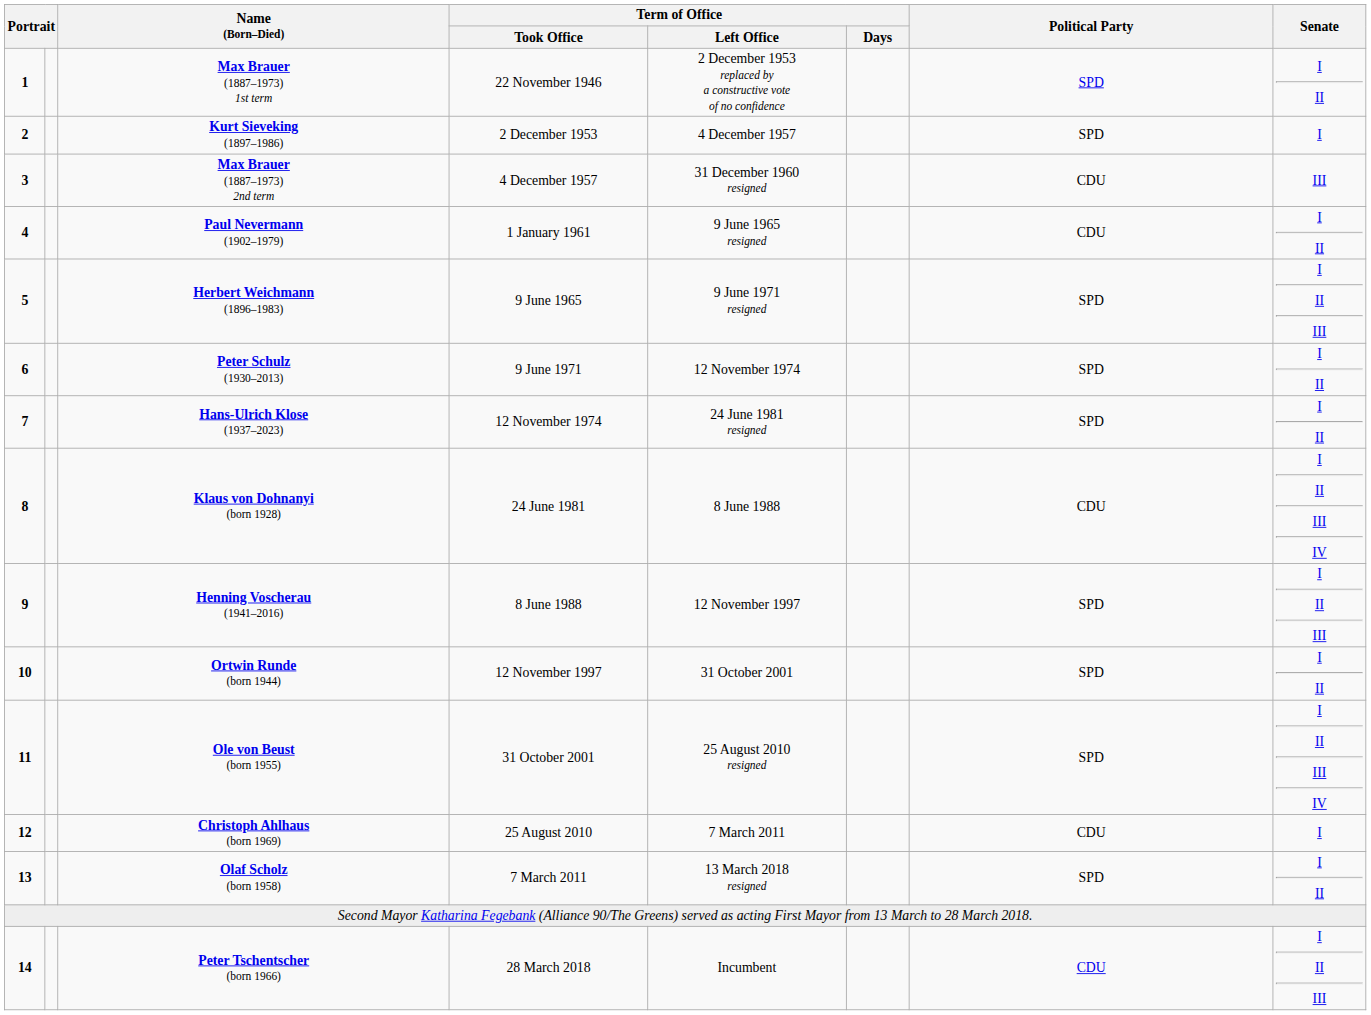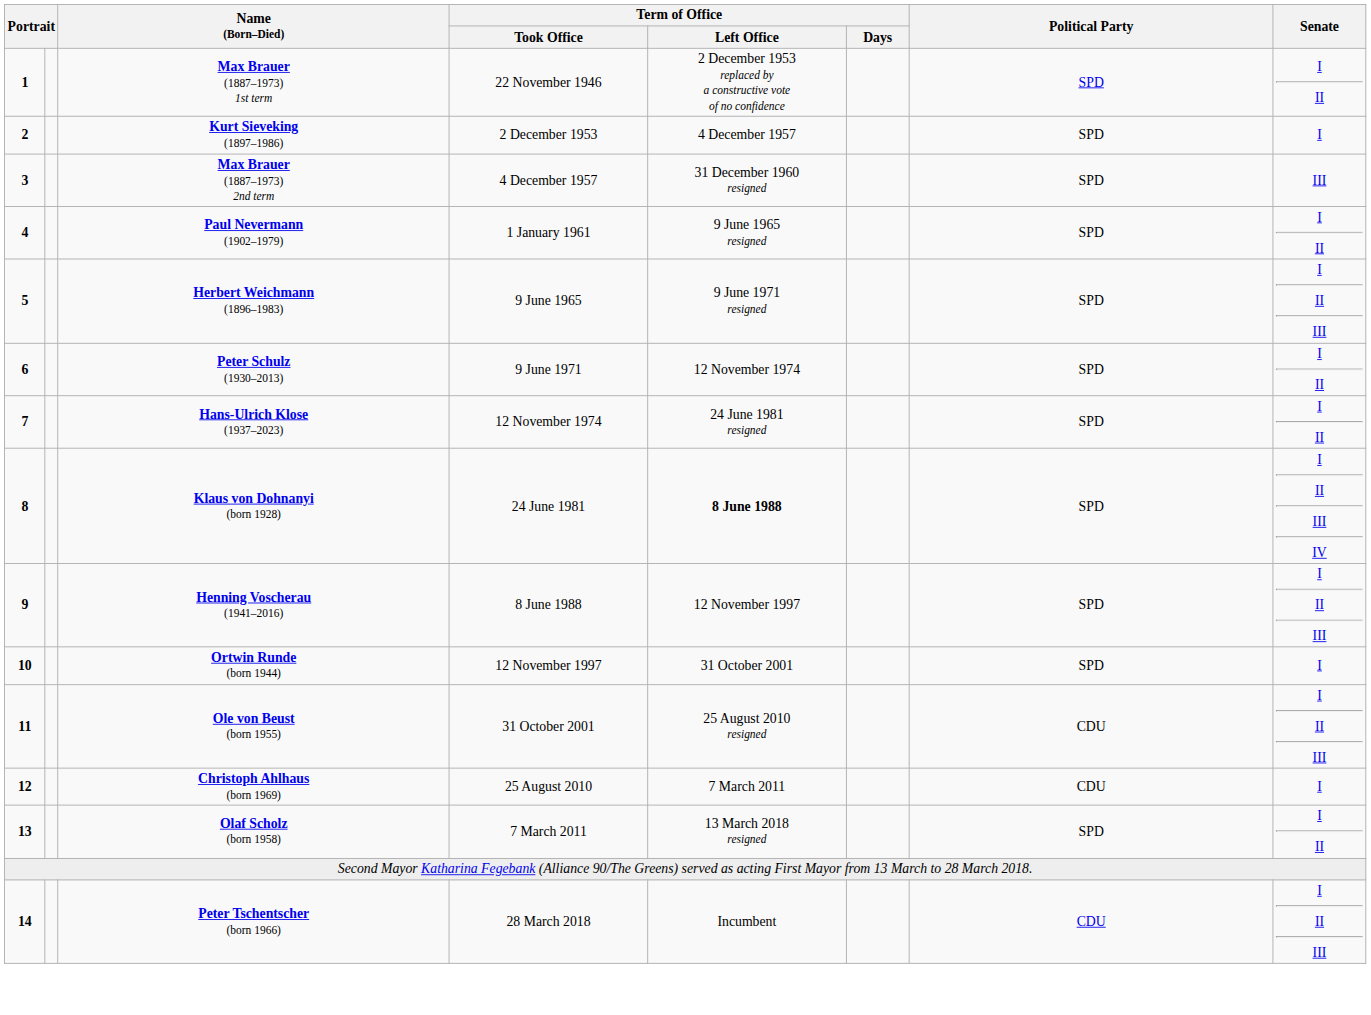(1091, 180) CDU -> (1091, 180) SPD
(1091, 232) CDU -> (1091, 232) SPD
(747, 505) normal -> (747, 505) bold
(1091, 505) CDU -> (1091, 505) SPD
(1319, 673) I II -> (1319, 665) I
(1091, 757) SPD -> (1091, 726) CDU
(1319, 757) I II III IV -> (1319, 726) I II III
